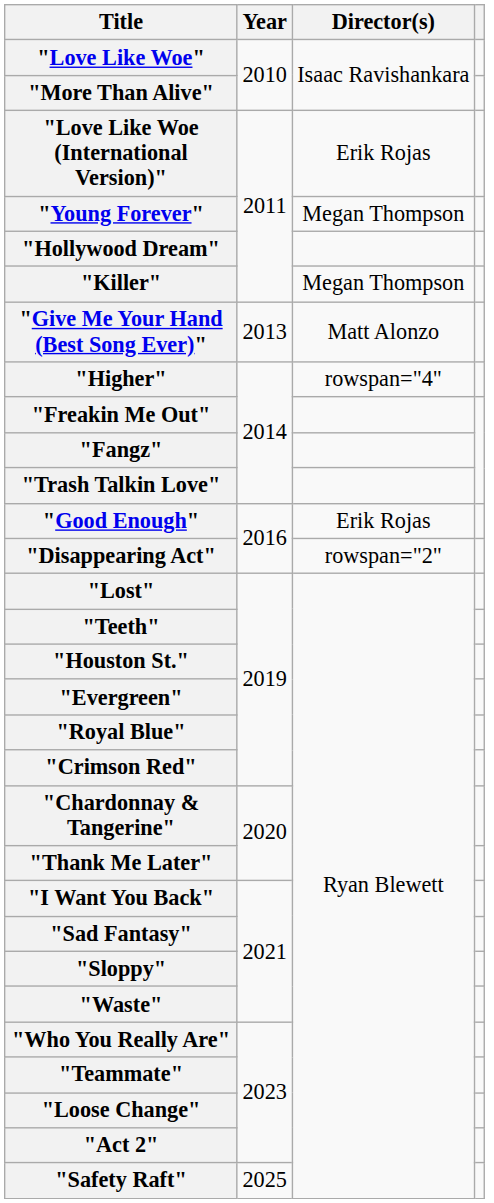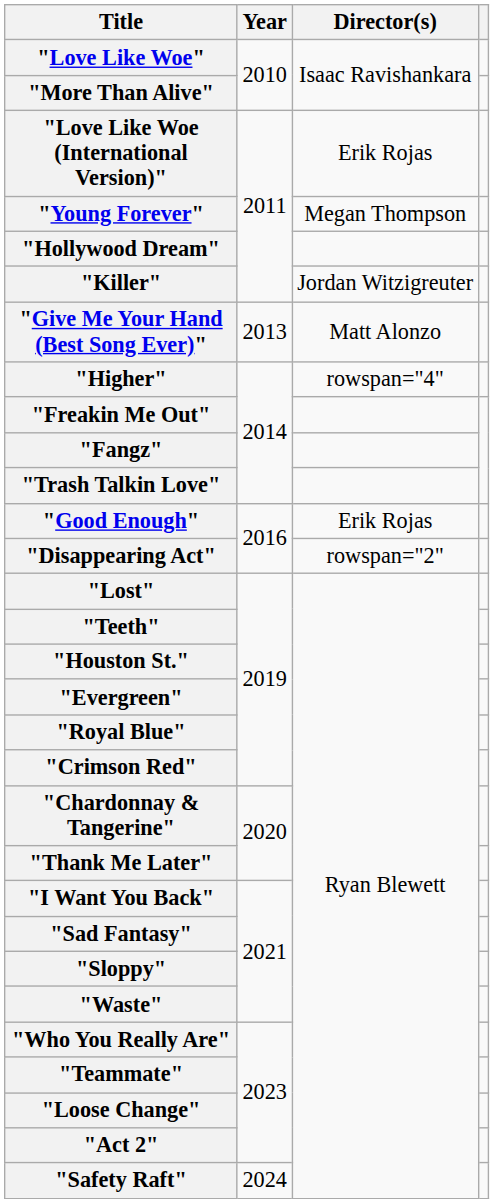(383, 283) Megan Thompson -> (385, 283) Jordan Witzigreuter
(265, 1180) 2025 -> (265, 1180) 2024
